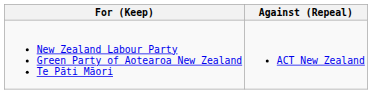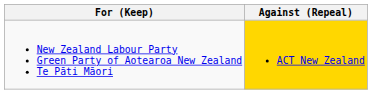(306, 60) no background -> (306, 60) gold background
